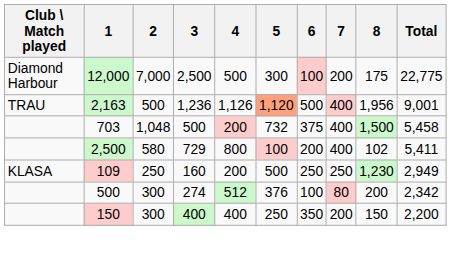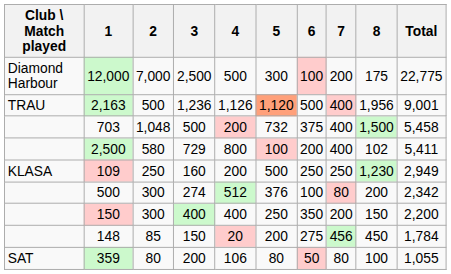+ row: (108, 237)
+ row: (108, 258)
